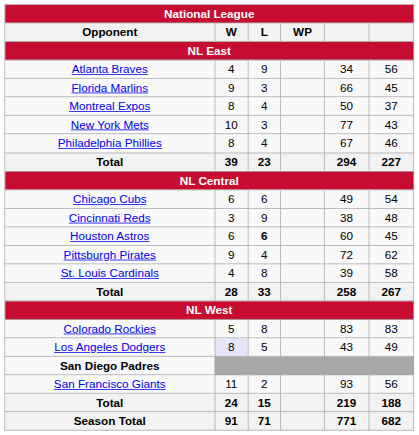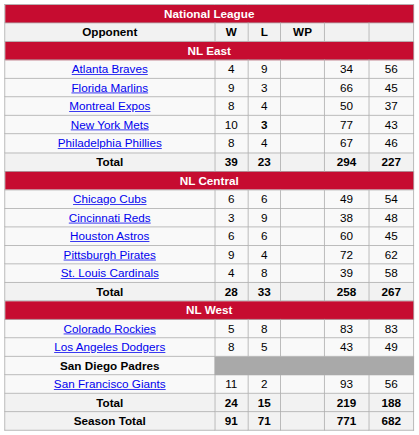(264, 125) normal -> (264, 125) bold
(264, 236) bold -> (264, 236) normal
(231, 347) lavender background -> (231, 347) no background
